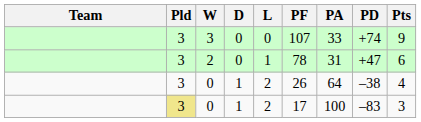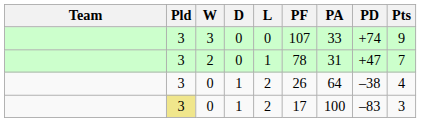(402, 60) 6 -> (402, 60) 7
